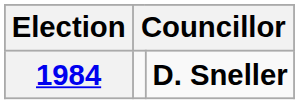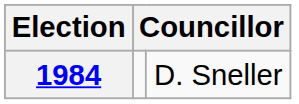(220, 74) bold -> (218, 74) normal
